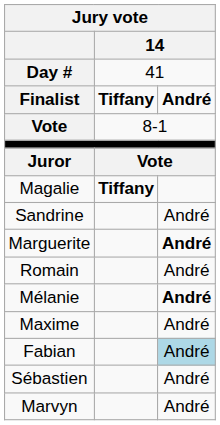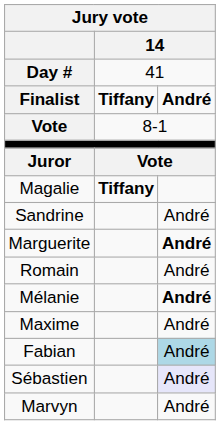(187, 378) no background -> (187, 378) lavender background
